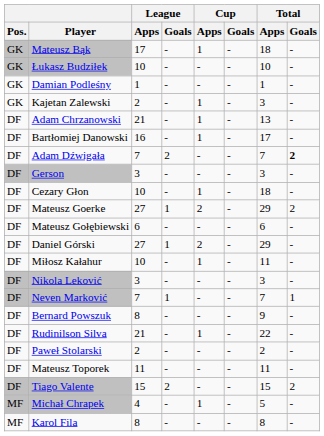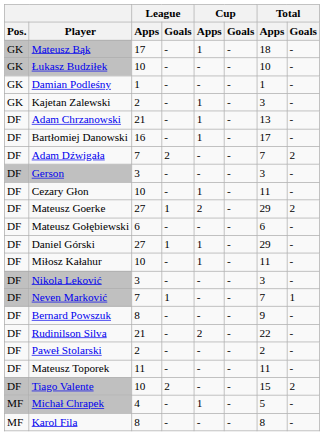(292, 155) bold -> (292, 155) normal
(265, 191) 18 -> (265, 191) 11
(200, 244) 2 -> (200, 244) 1
(200, 333) 1 -> (200, 333) 2
(140, 386) 15 -> (140, 386) 10
